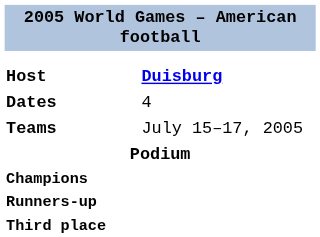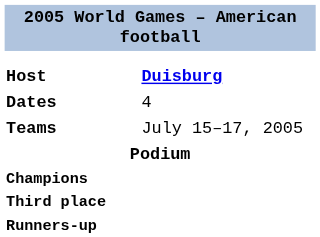(52, 202) Runners-up -> (56, 202) Third place
(56, 225) Third place -> (52, 225) Runners-up
